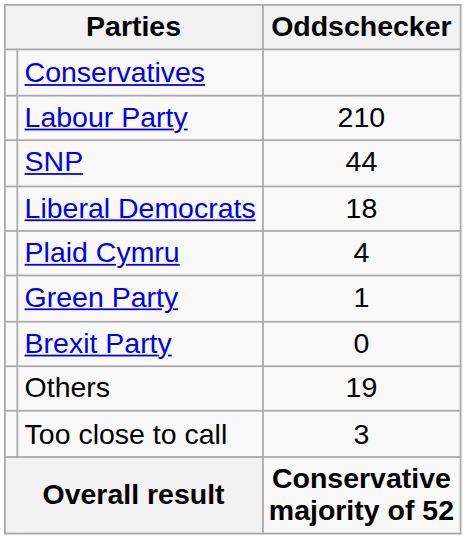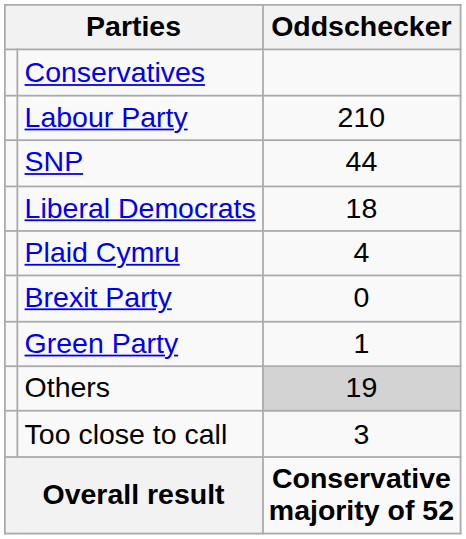rows swapped: (101, 298) <-> (98, 343)
(361, 388) no background -> (361, 388) lightgrey background
